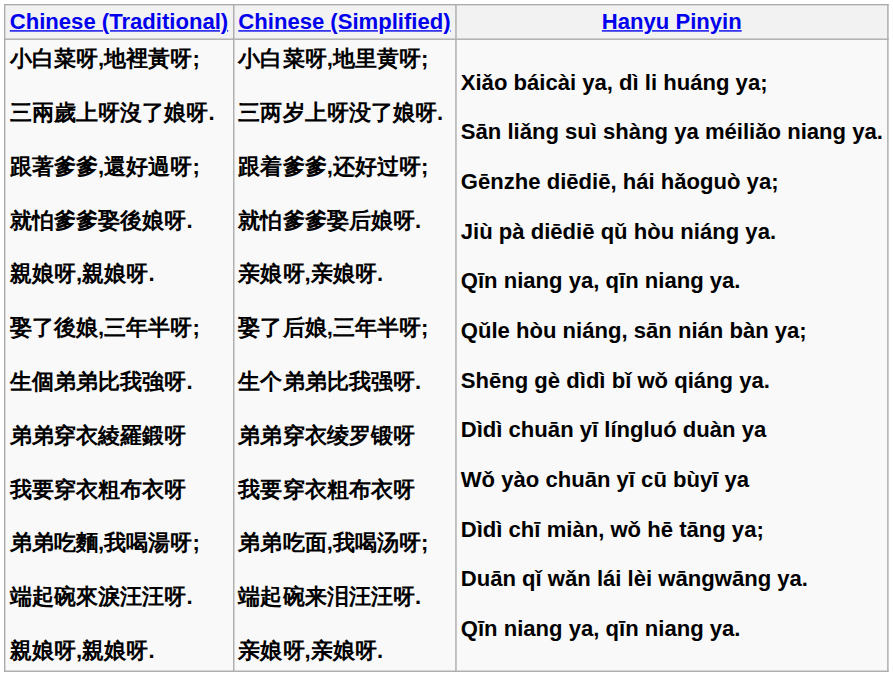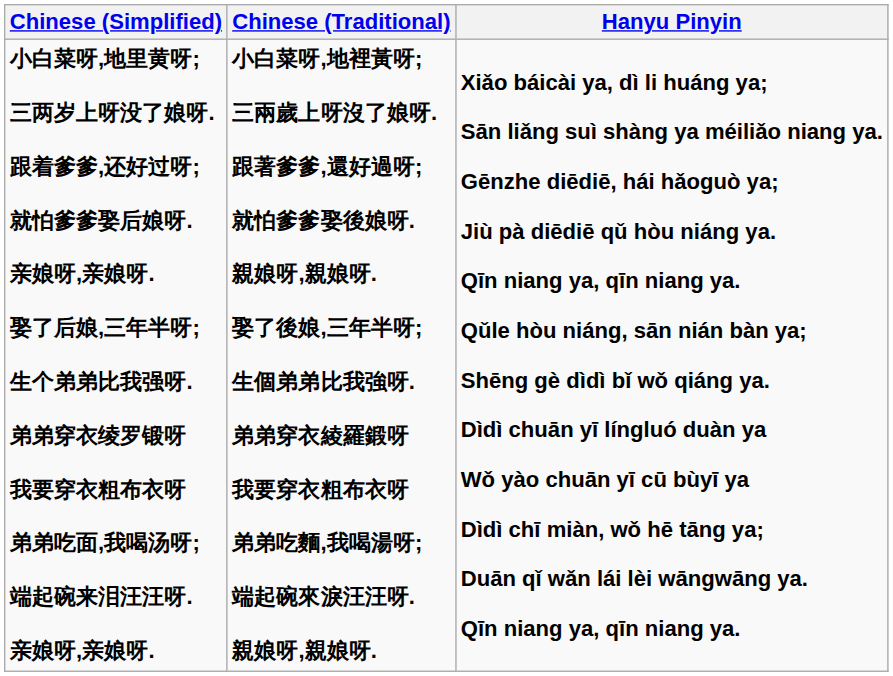columns swapped: (344, 22) <-> (119, 22)
